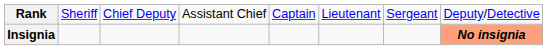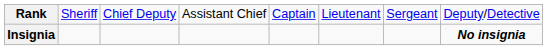(492, 34) lightsalmon background -> (492, 34) no background
